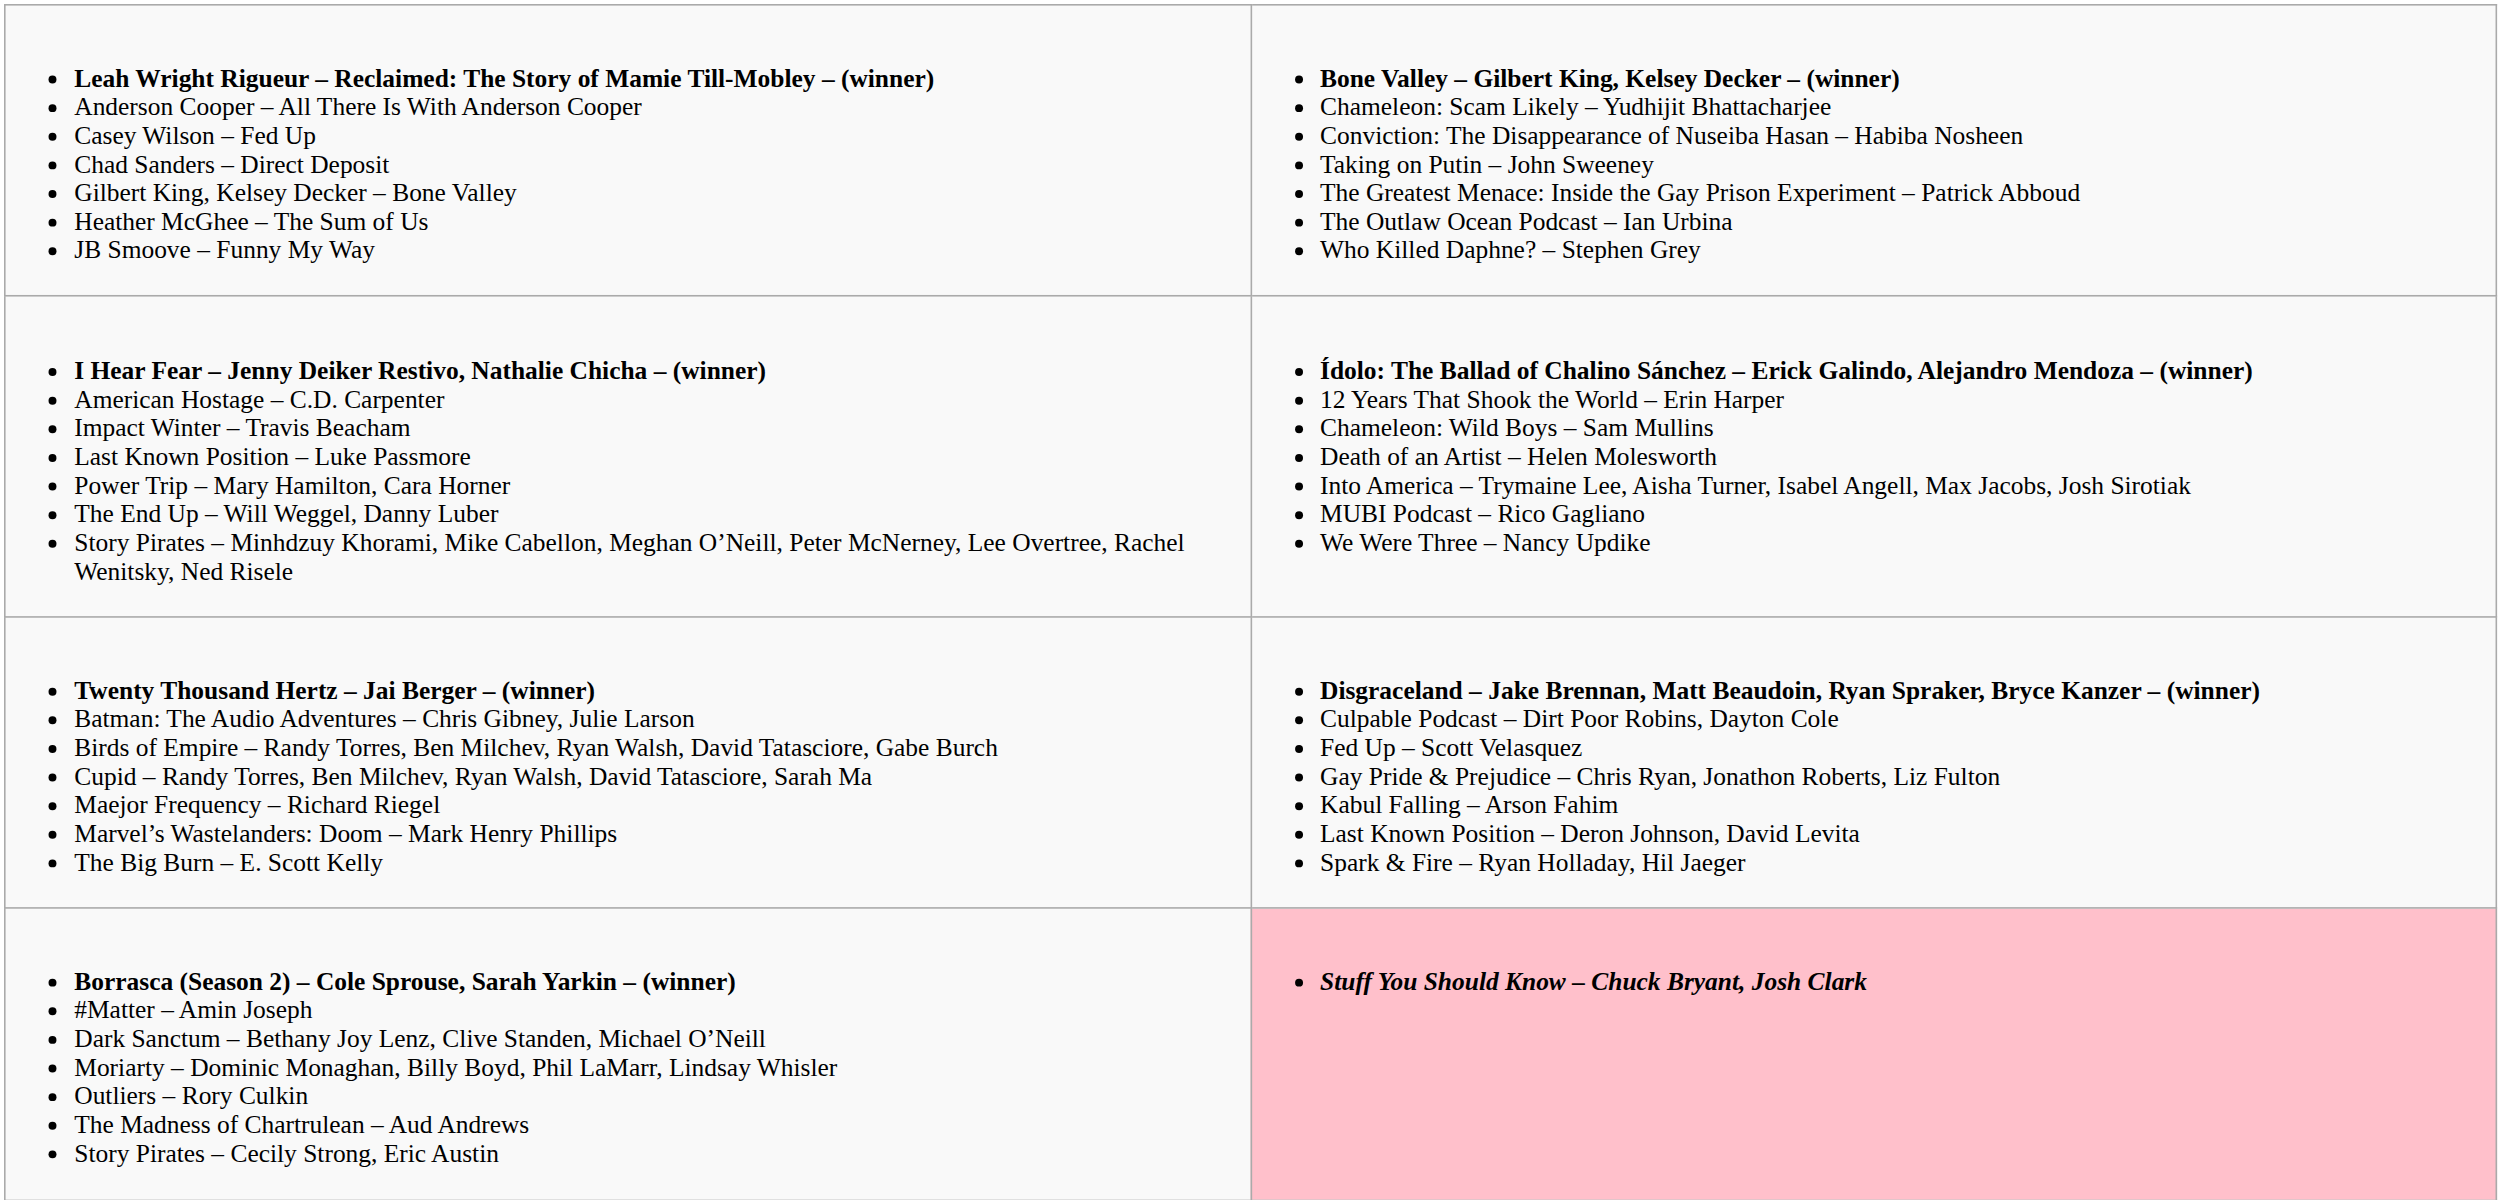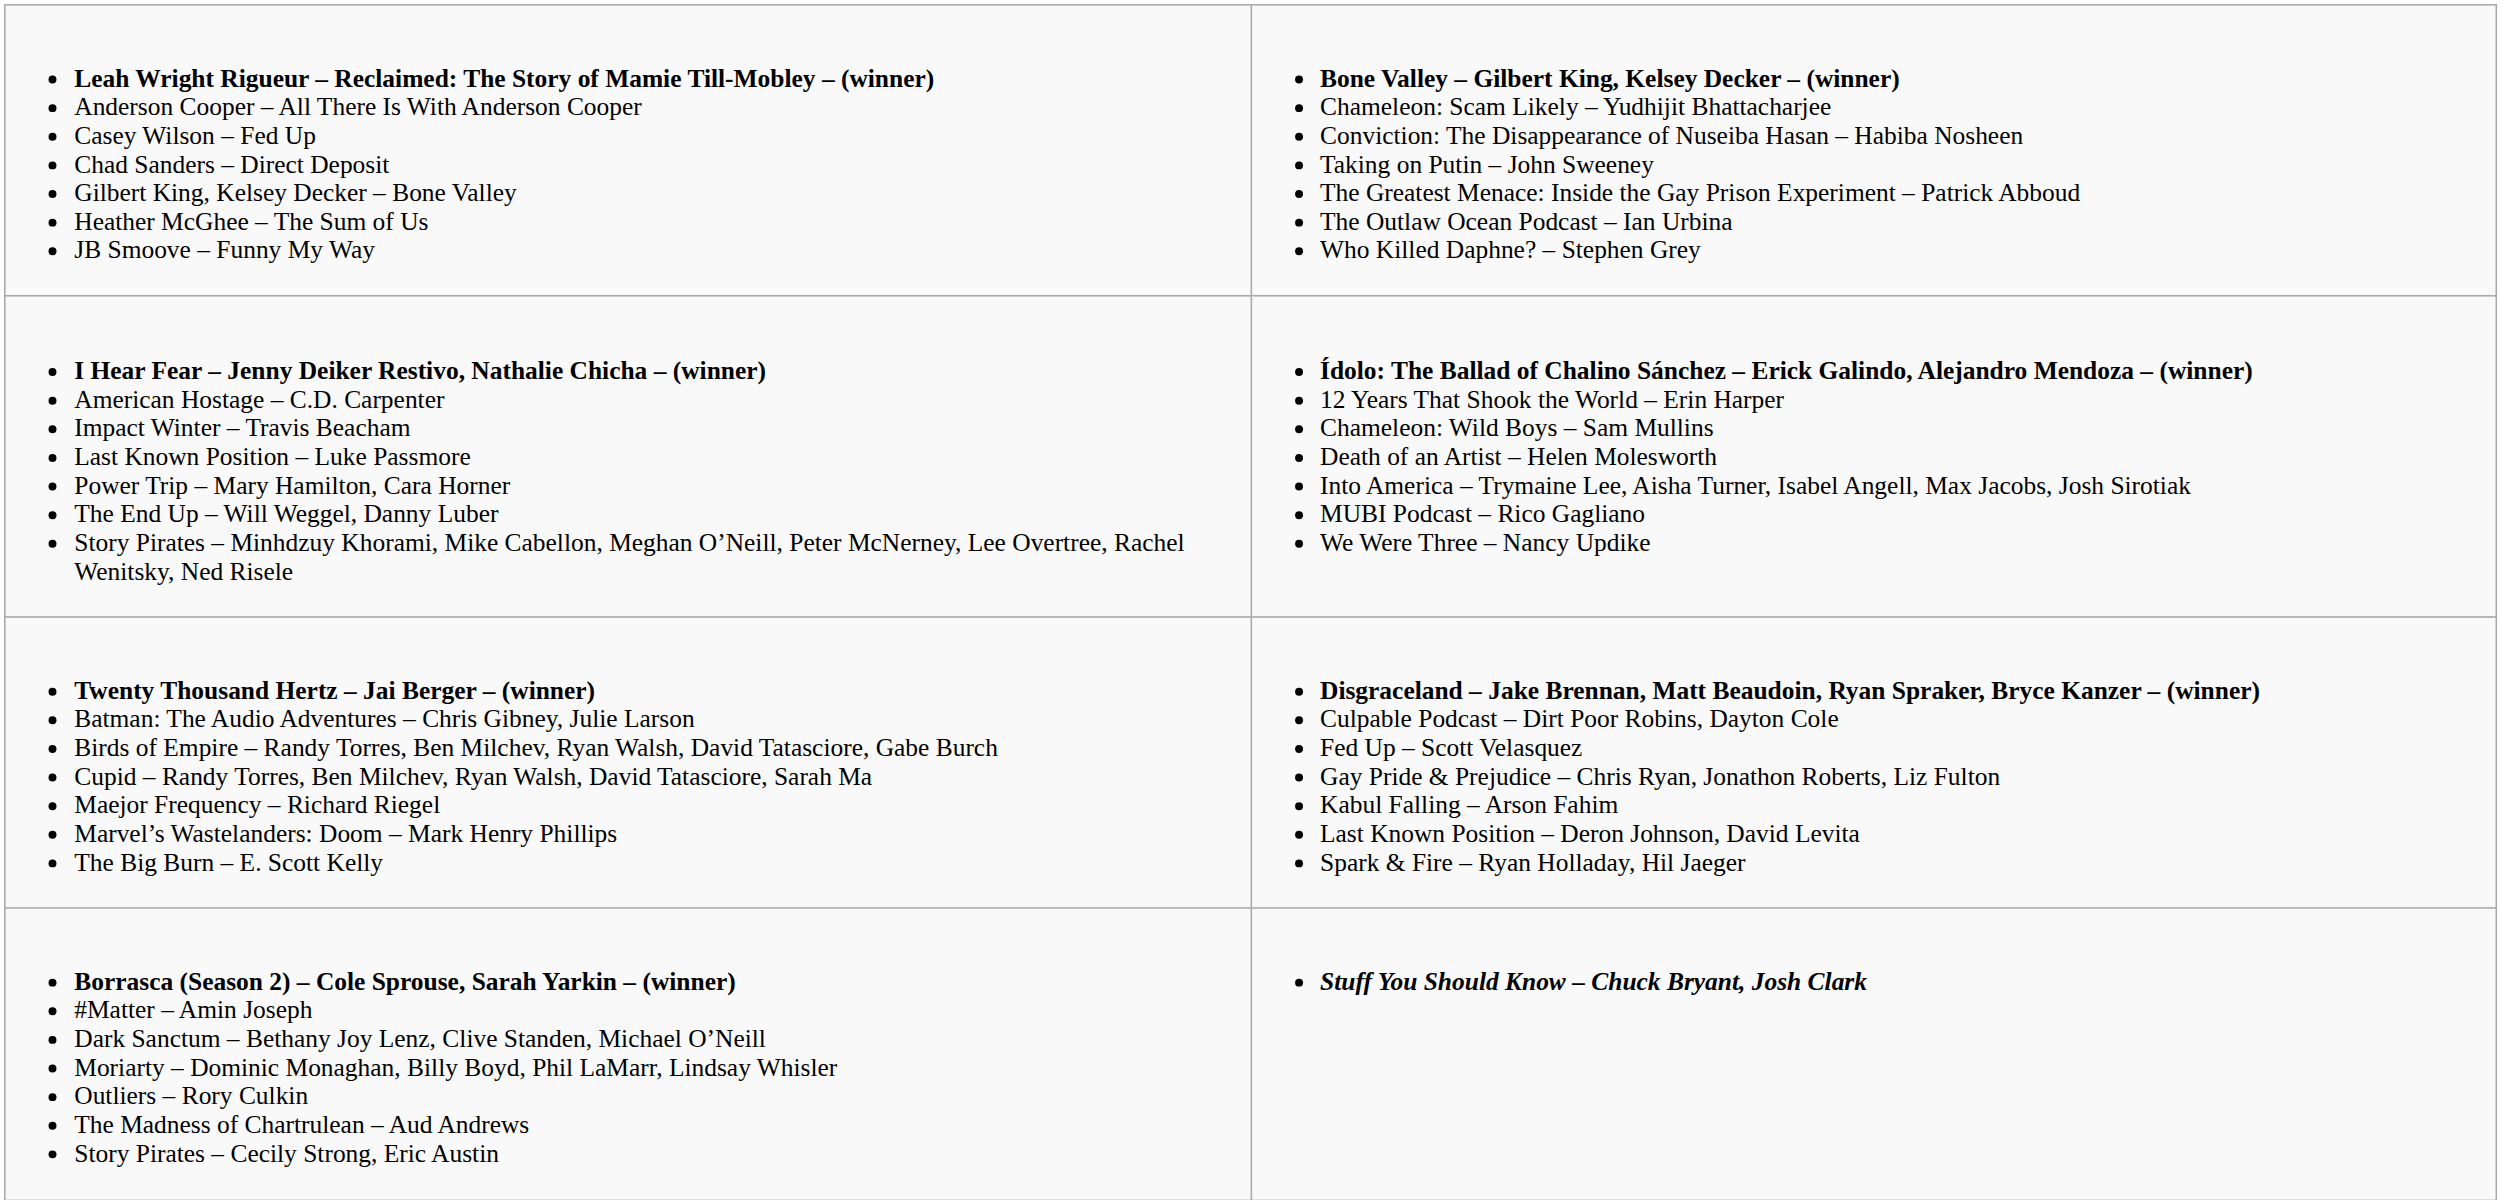(1873, 982) pink background -> (1873, 982) no background
